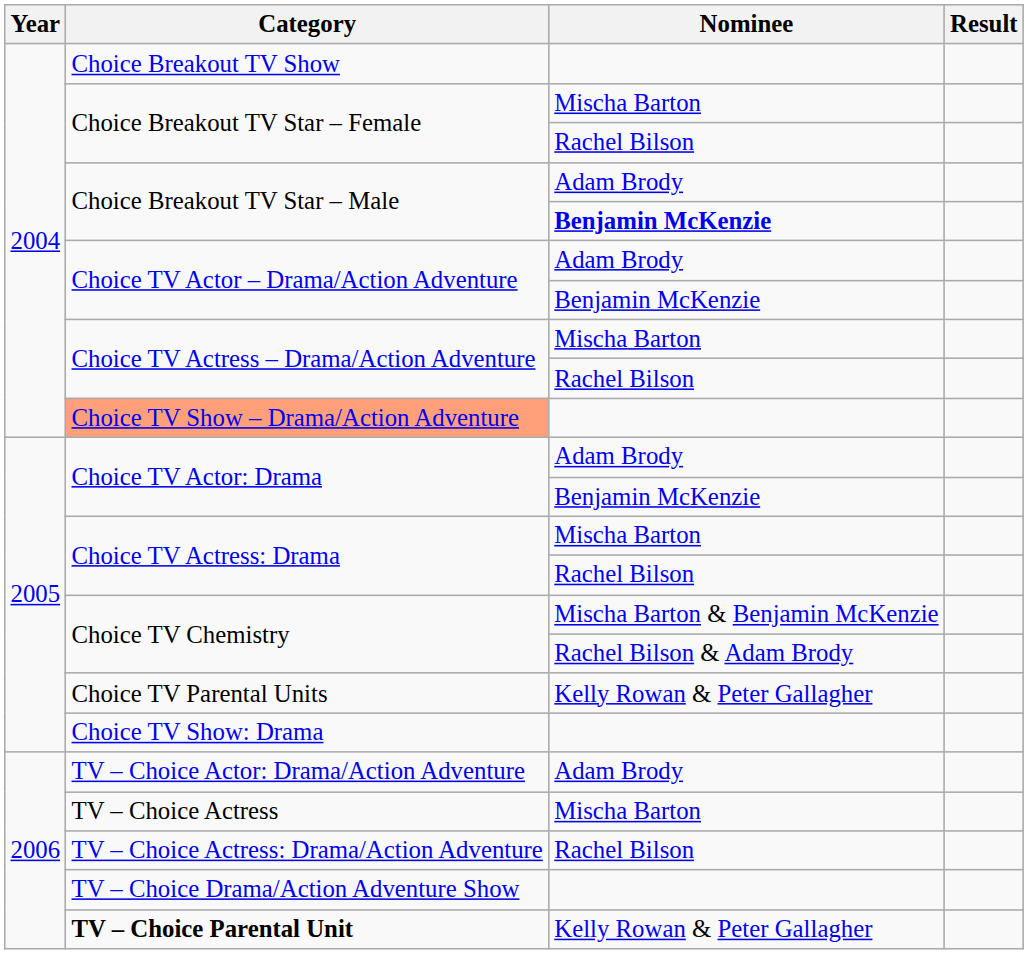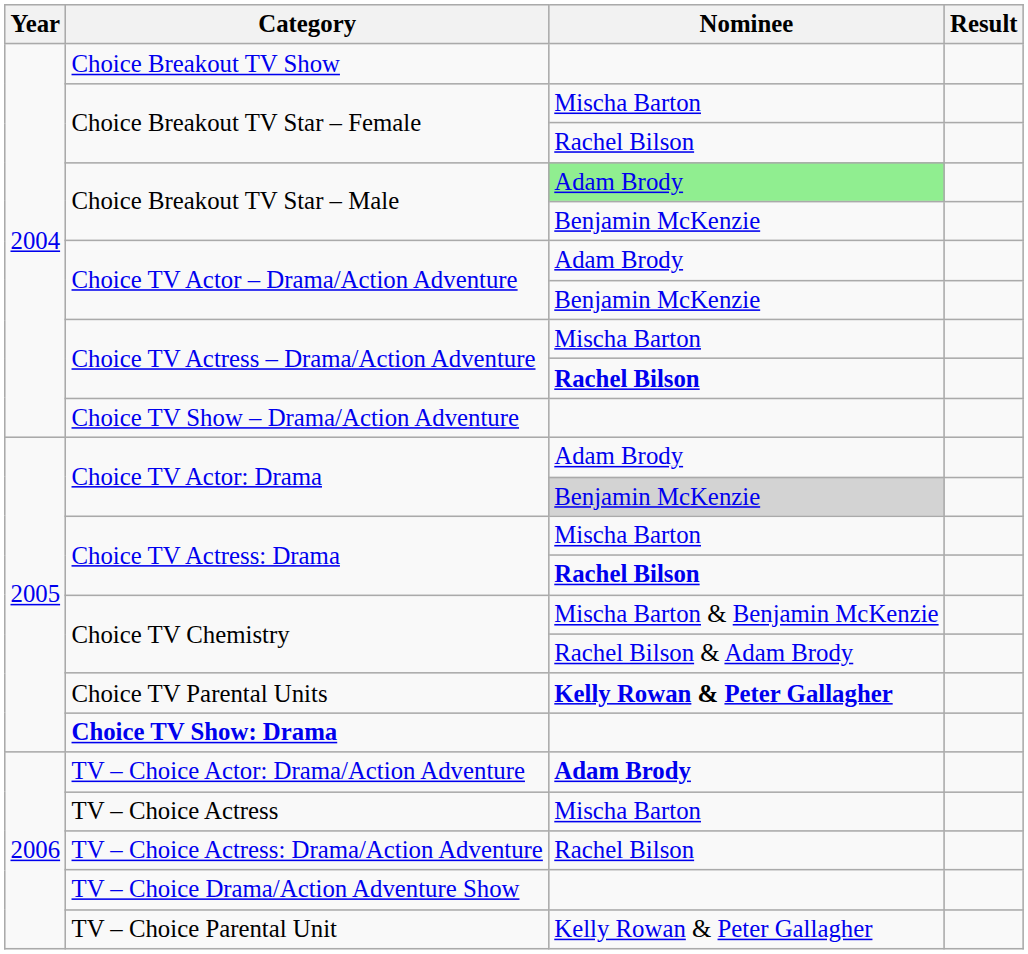(619, 181) no background -> (619, 181) lightgreen background
(663, 220) bold -> (657, 220) normal
(624, 378) normal -> (627, 378) bold
(295, 417) lightsalmon background -> (295, 417) no background
(657, 496) no background -> (657, 496) lightgrey background
(624, 574) normal -> (627, 574) bold
(713, 692) normal -> (723, 692) bold
(197, 732) normal -> (204, 732) bold
(619, 771) normal -> (623, 771) bold
(212, 928) bold -> (204, 928) normal
